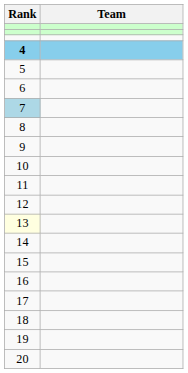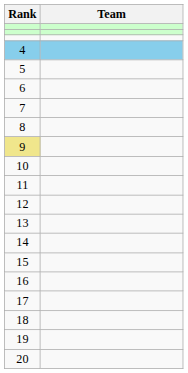(22, 50) bold -> (22, 50) normal
(22, 108) lightblue background -> (22, 108) no background
(22, 146) no background -> (22, 146) khaki background
(22, 223) lightyellow background -> (22, 223) no background
